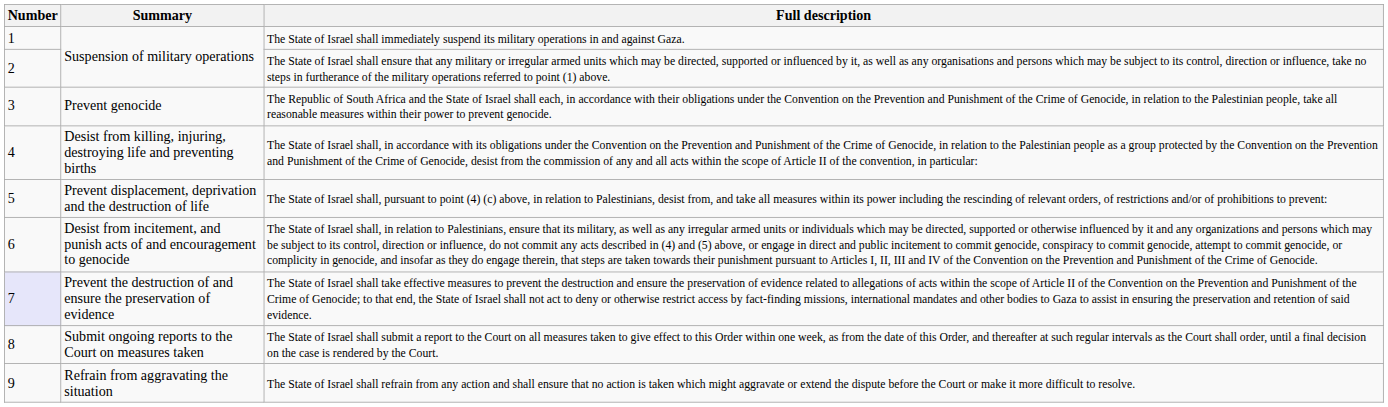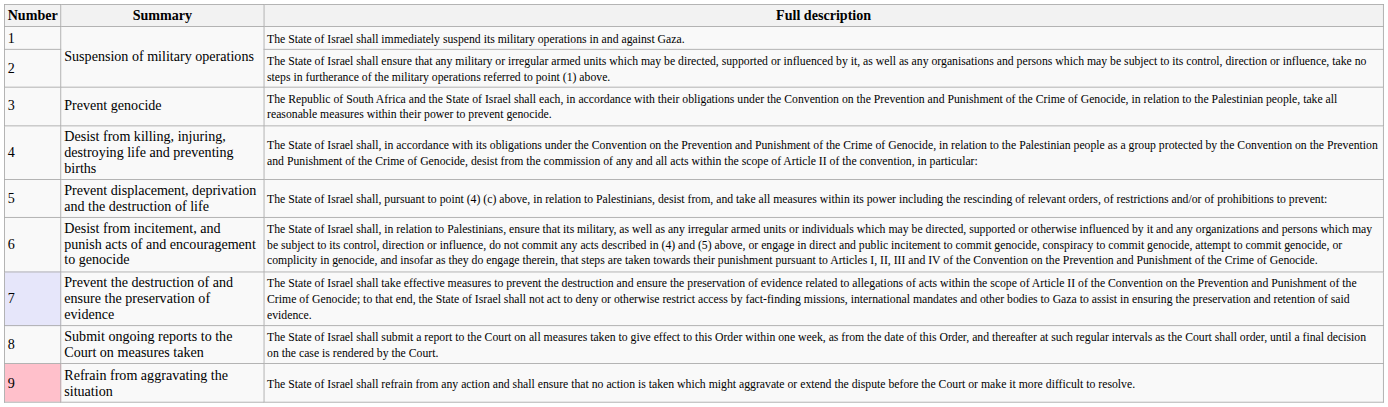(11, 382) no background -> (11, 382) pink background
